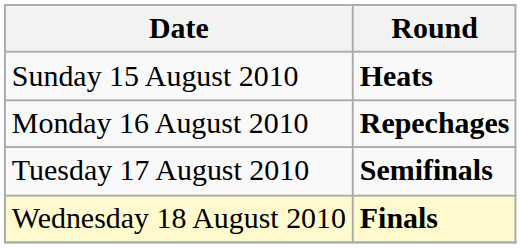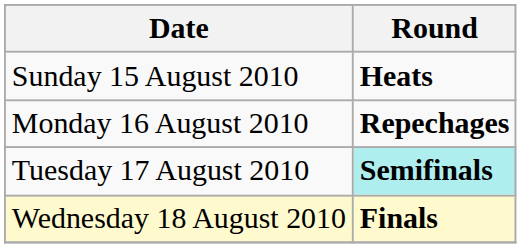(426, 170) no background -> (426, 170) paleturquoise background
